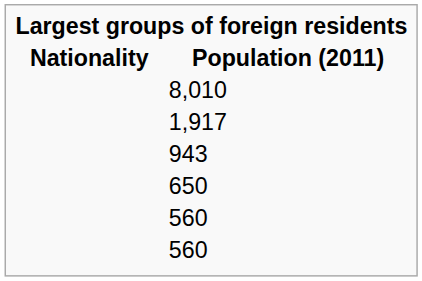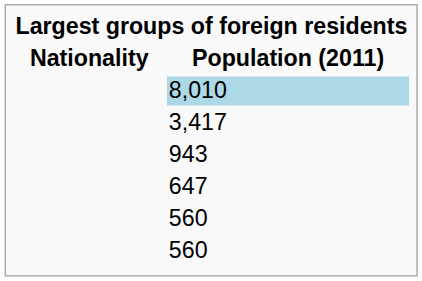(198, 91) no background -> (198, 91) lightblue background
(198, 122) 1,917 -> (198, 122) 3,417
(188, 186) 650 -> (188, 186) 647
